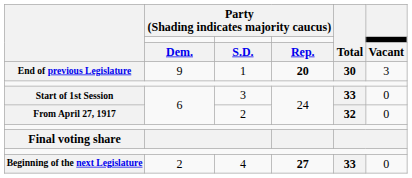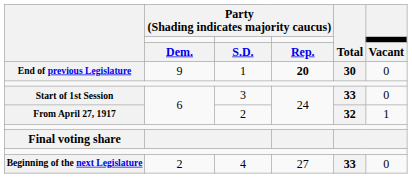(386, 71) 3 -> (386, 71) 0
(386, 114) 0 -> (386, 114) 1
(303, 163) bold -> (303, 163) normal
